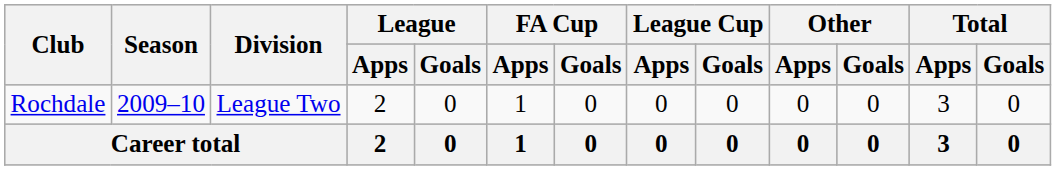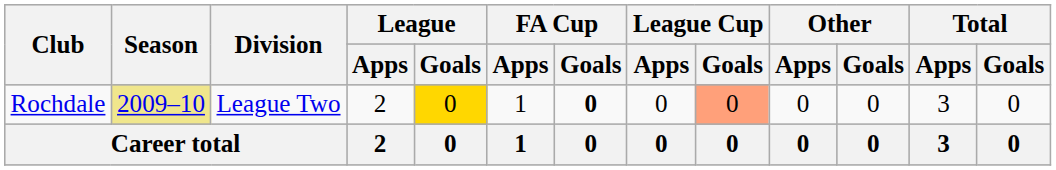(161, 104) no background -> (161, 104) khaki background
(450, 104) no background -> (450, 104) gold background
(591, 104) normal -> (591, 104) bold
(732, 104) no background -> (732, 104) lightsalmon background
